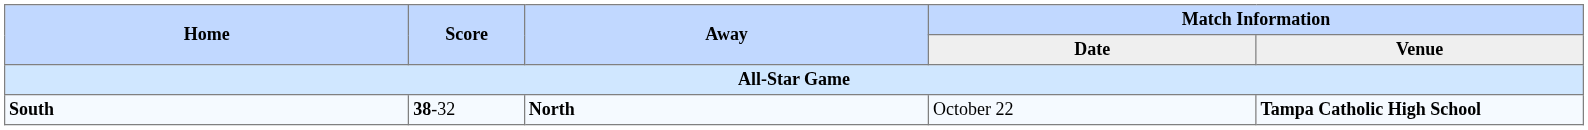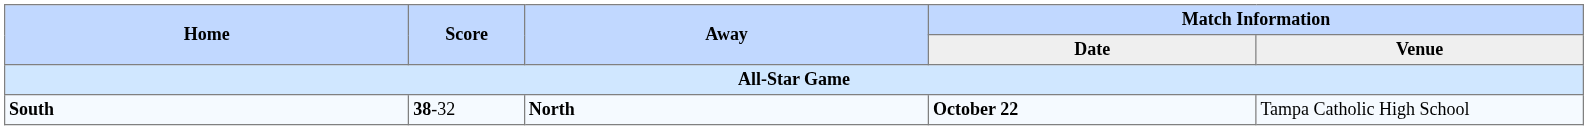(973, 109) normal -> (976, 109) bold
(1371, 109) bold -> (1365, 109) normal
